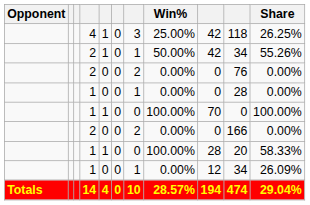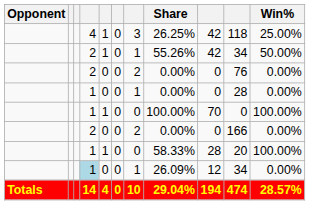columns swapped: (171, 14) <-> (277, 14)
(93, 170) no background -> (93, 170) lightblue background
